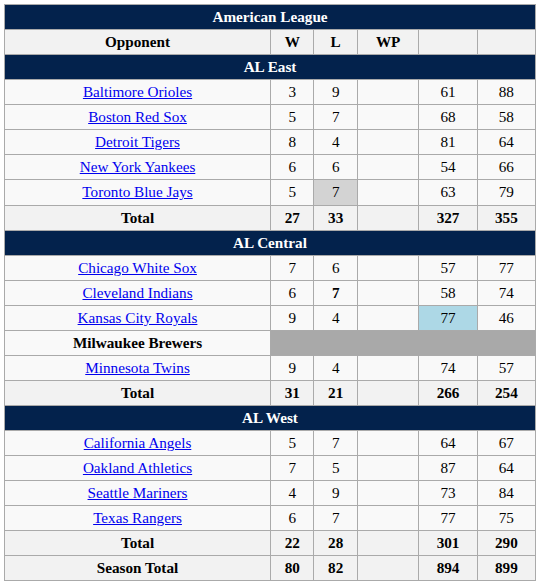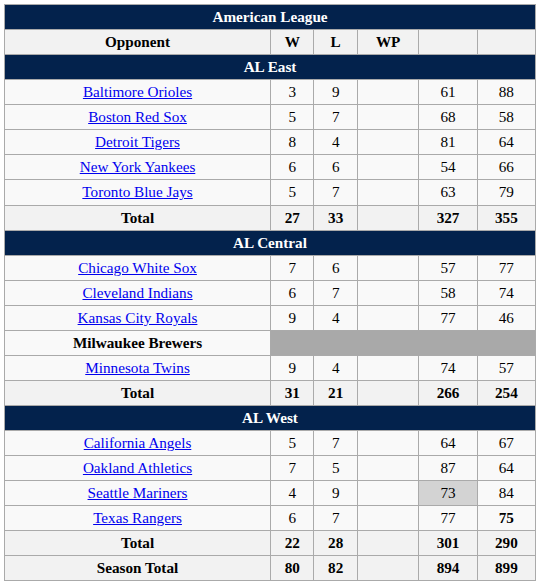(336, 192) lightgrey background -> (336, 192) no background
(336, 292) bold -> (336, 292) normal
(448, 317) lightblue background -> (448, 317) no background
(448, 493) no background -> (448, 493) lightgrey background
(506, 518) normal -> (506, 518) bold
